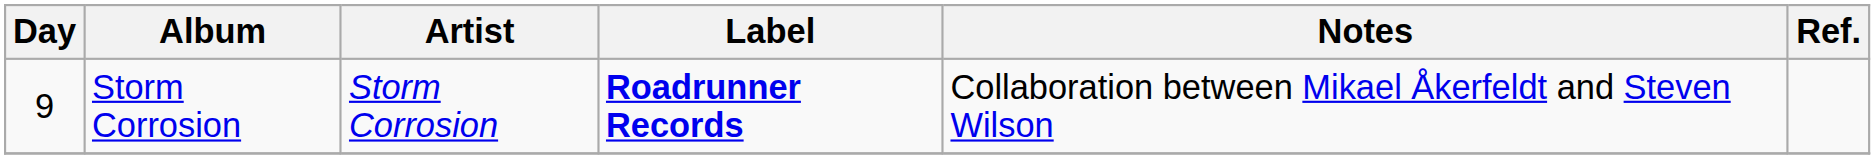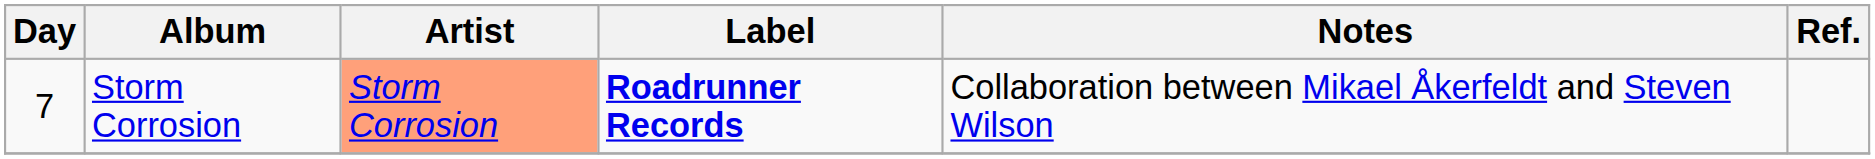(45, 105) 9 -> (45, 105) 7
(424, 105) no background -> (424, 105) lightsalmon background
